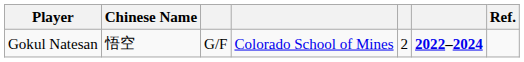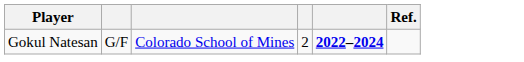- column: (151, 17)
